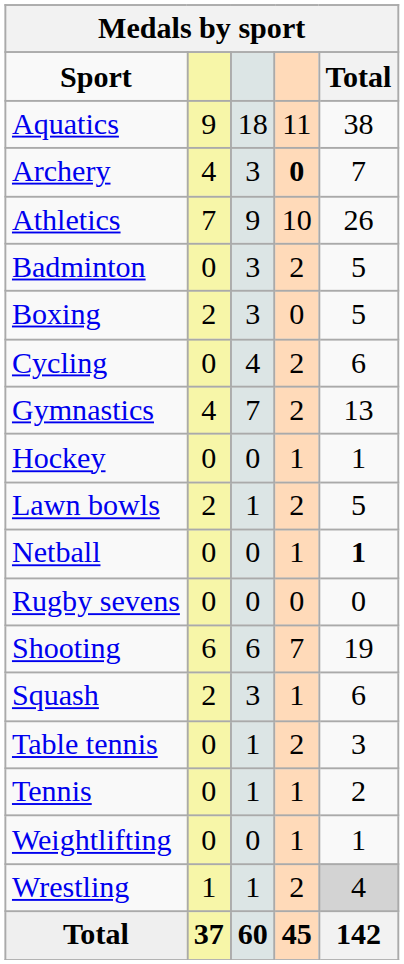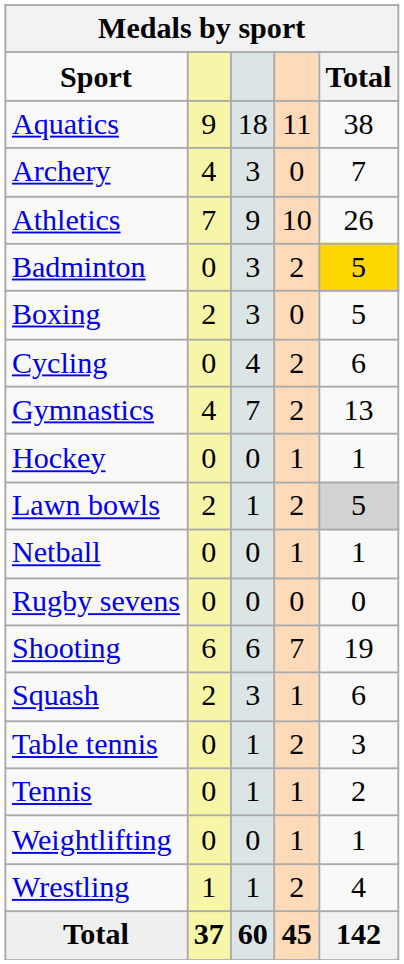(297, 171) bold -> (297, 171) normal
(358, 266) no background -> (358, 266) gold background
(358, 505) no background -> (358, 505) lightgrey background
(358, 553) bold -> (358, 553) normal
(358, 887) lightgrey background -> (358, 887) no background
